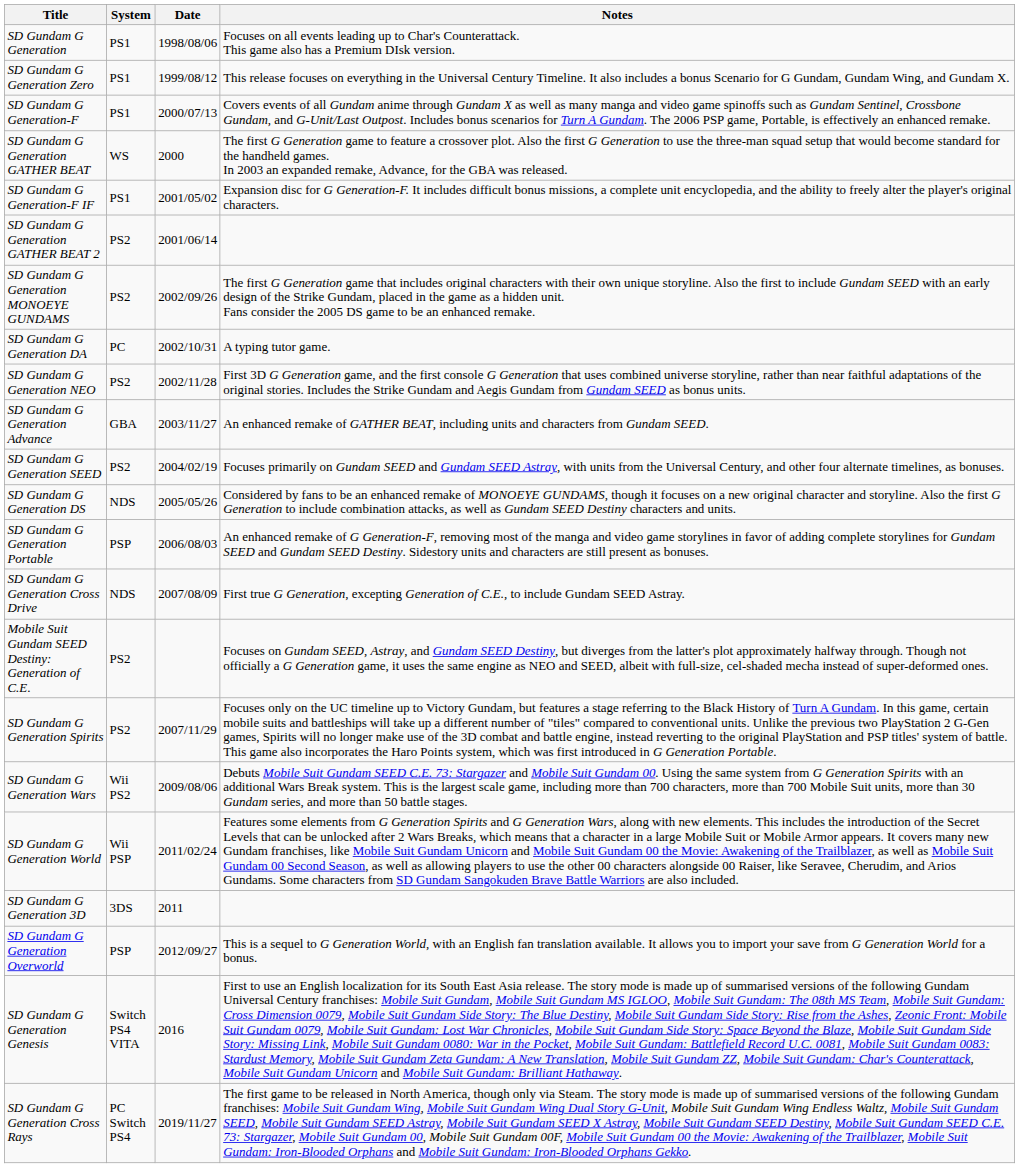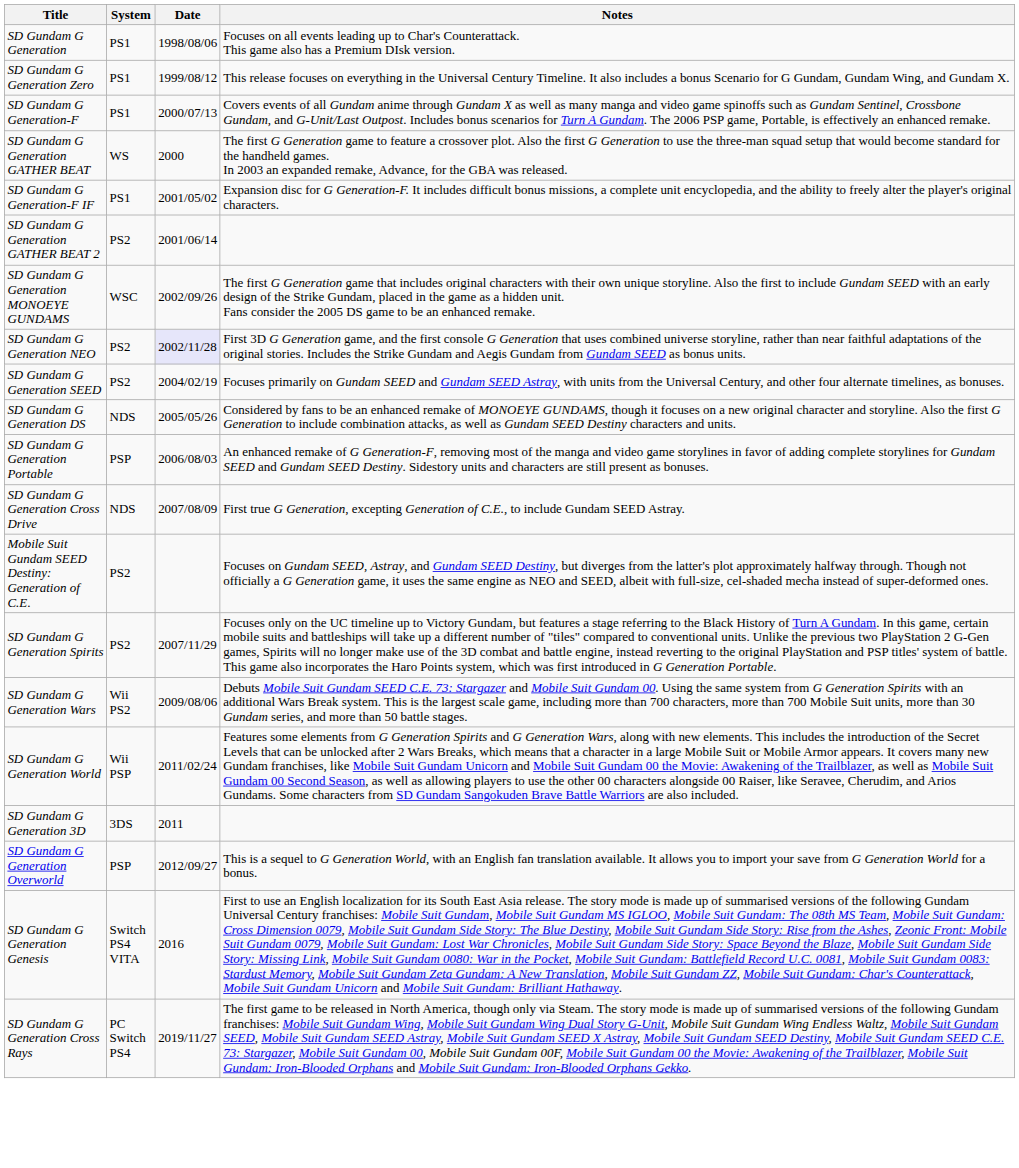(120, 297) PS2 -> (124, 297) WSC
- row: (47, 346)
(187, 382) no background -> (187, 346) lavender background
- row: (46, 424)
